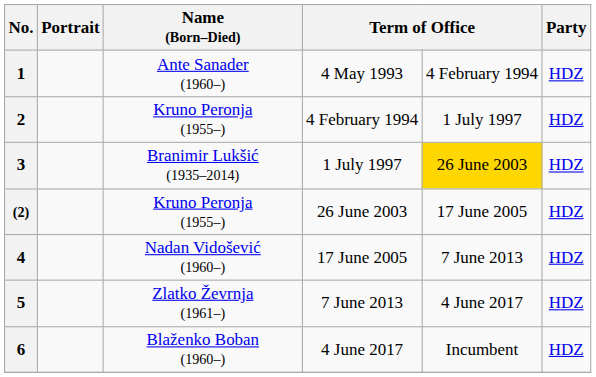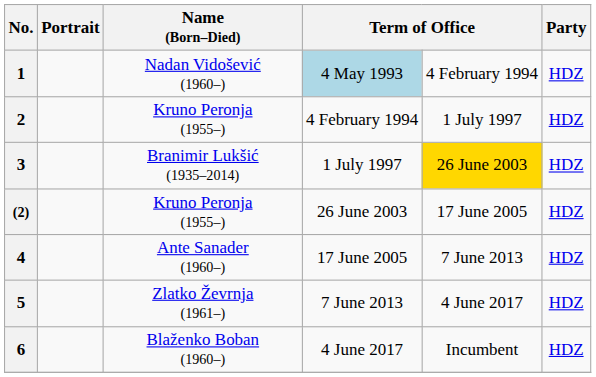(203, 73) Ante Sanader (1960–) -> (203, 73) Nadan Vidošević (1960–)
(362, 73) no background -> (362, 73) lightblue background
(203, 257) Nadan Vidošević (1960–) -> (203, 257) Ante Sanader (1960–)
